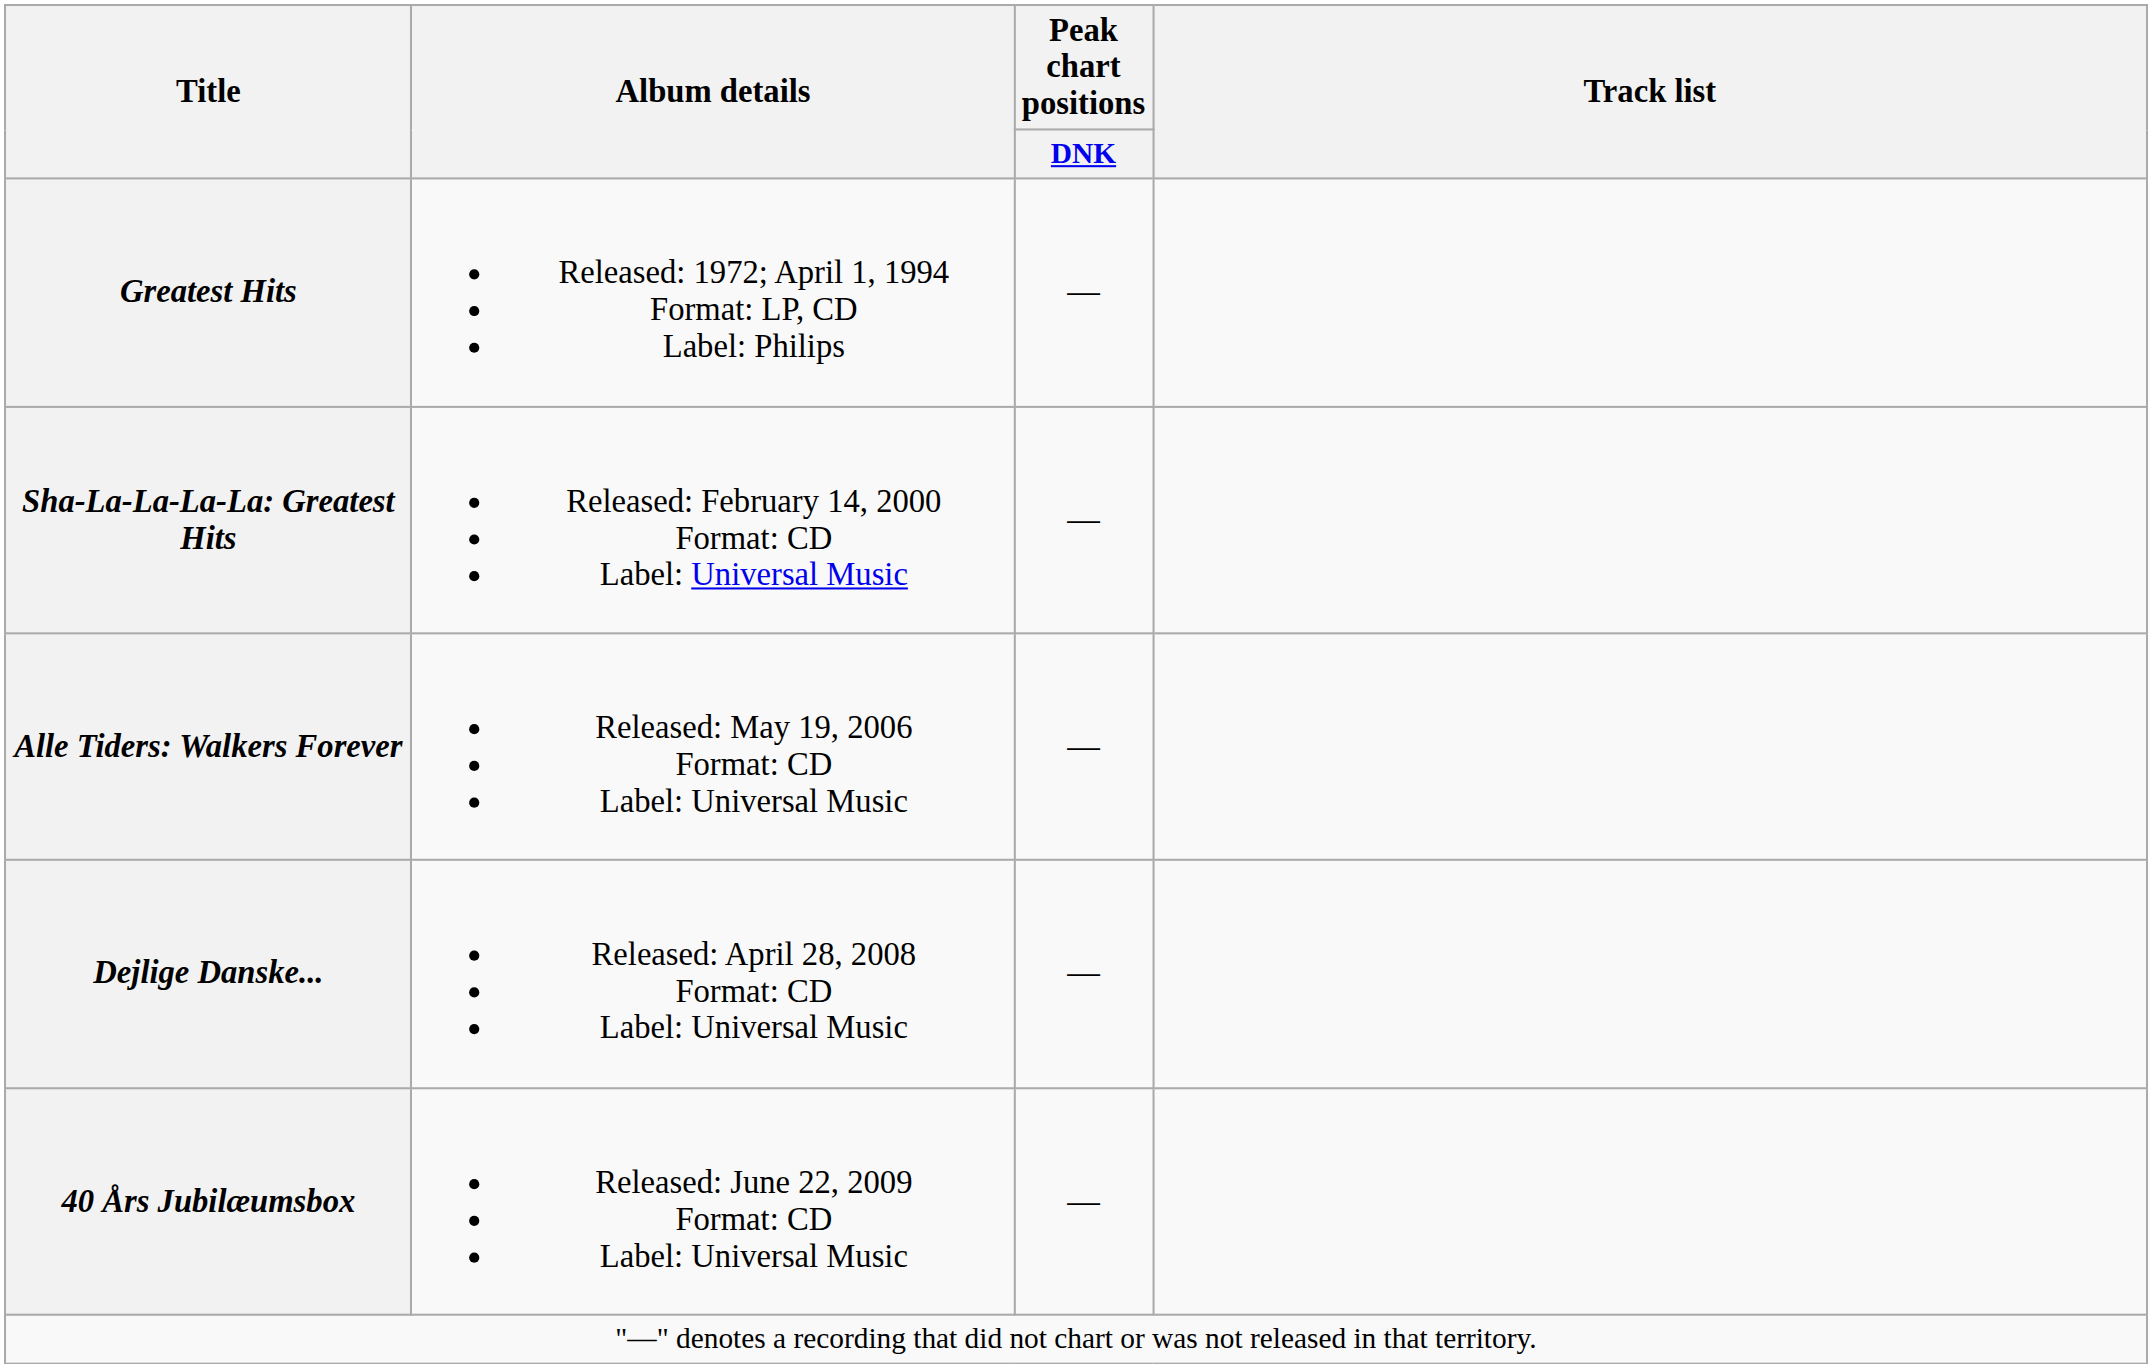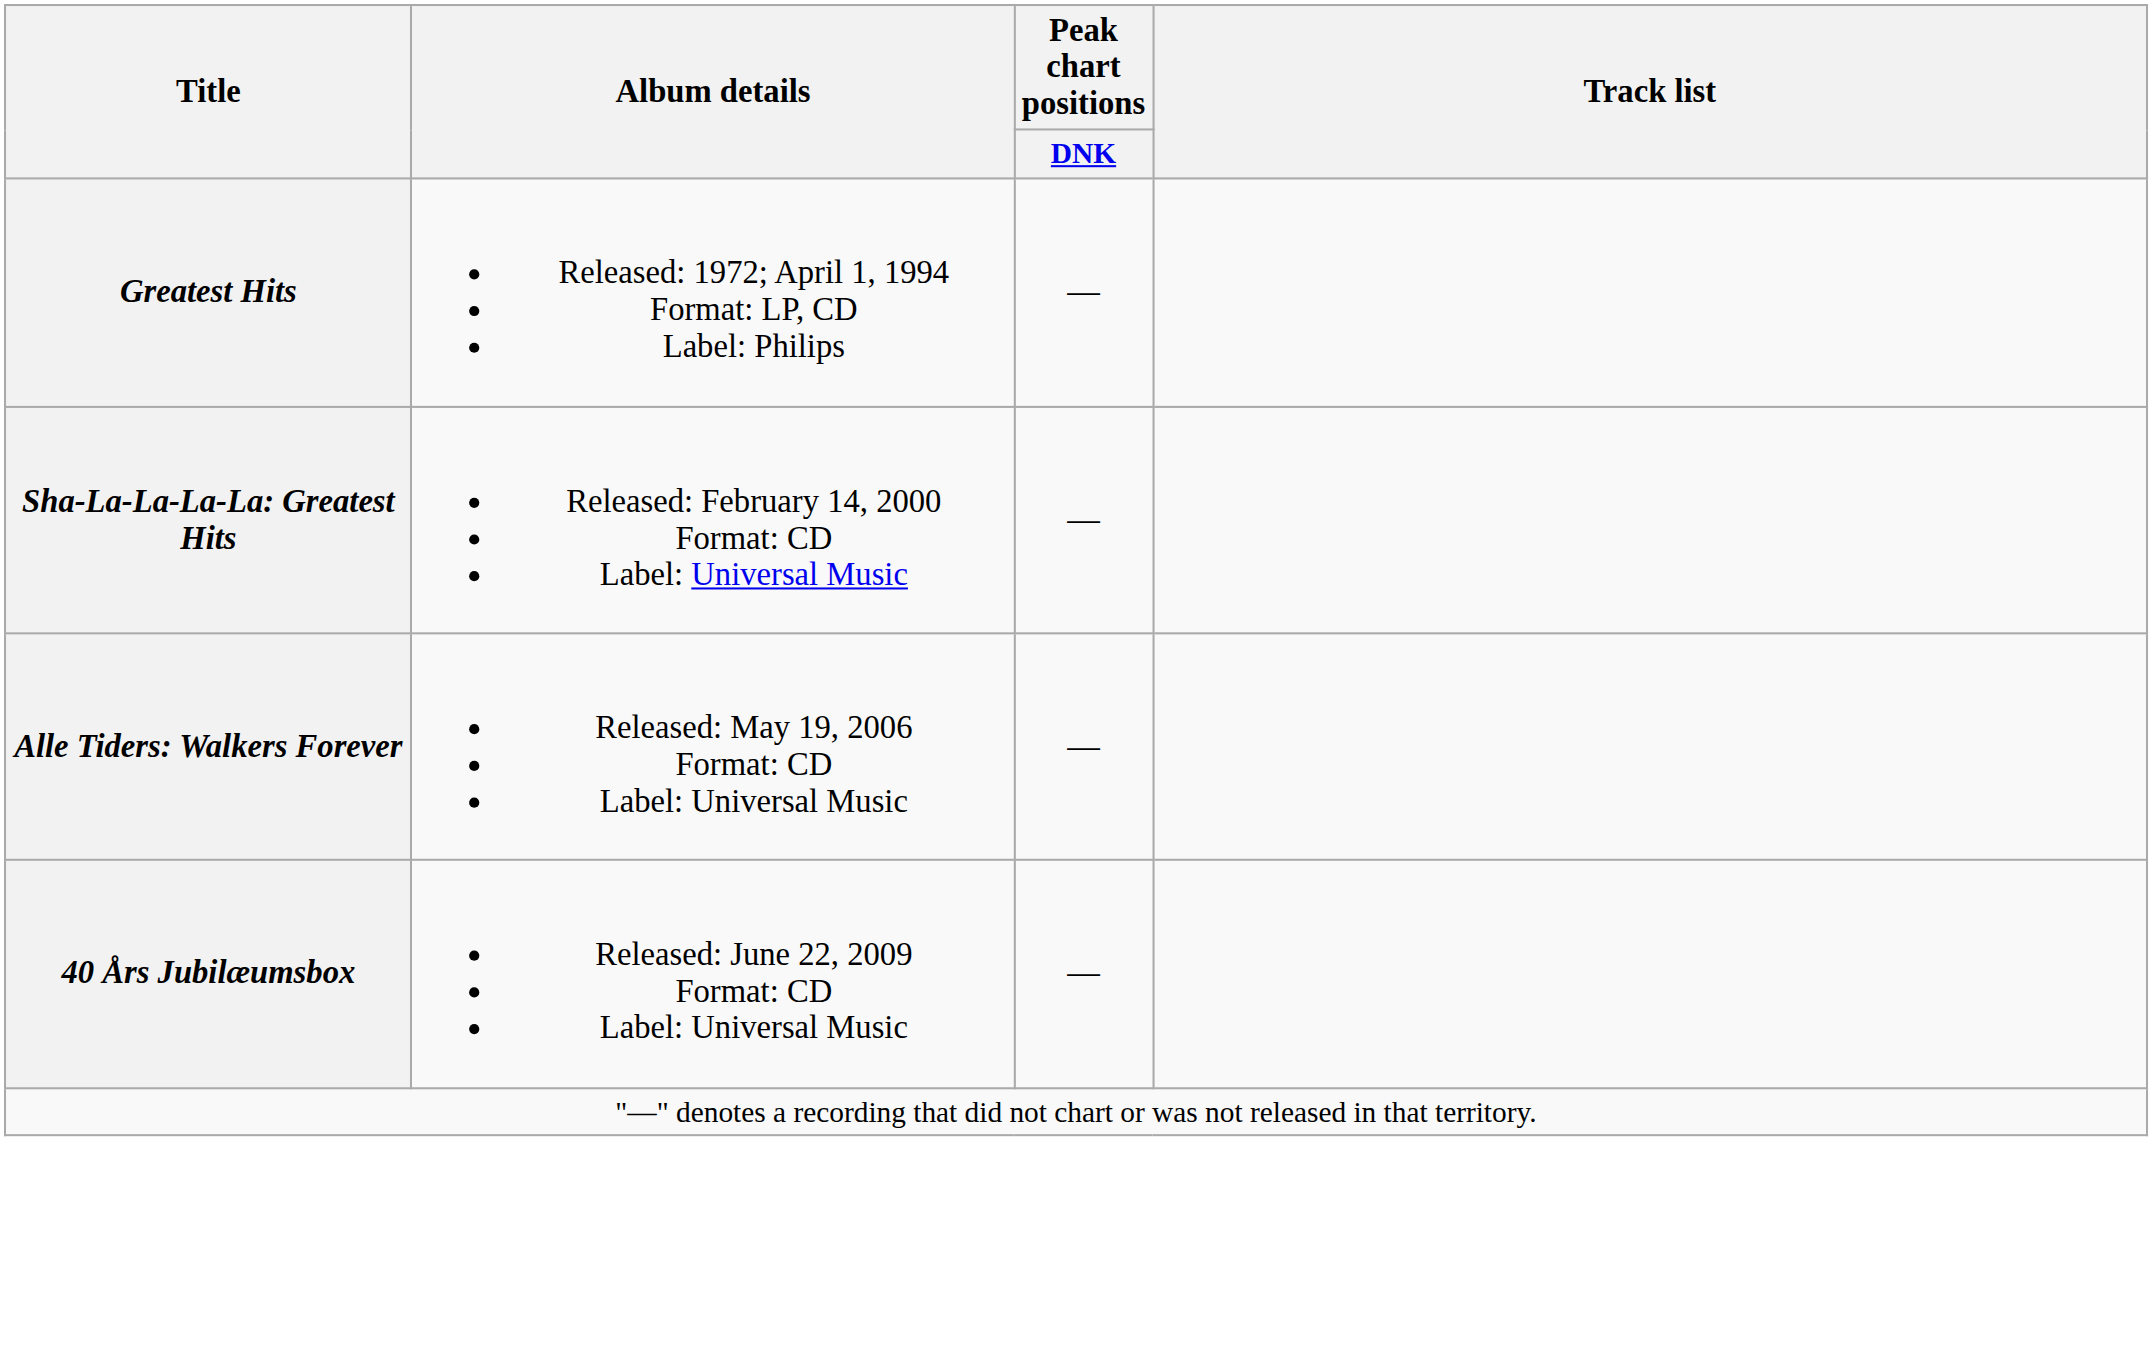- row: (208, 973)
